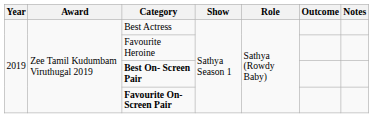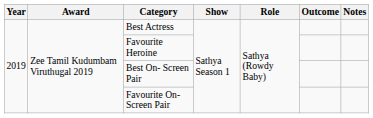(157, 73) bold -> (157, 73) normal
(153, 100) bold -> (153, 100) normal
